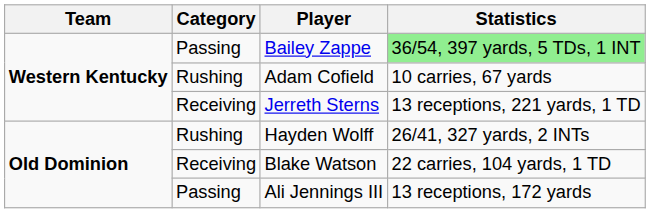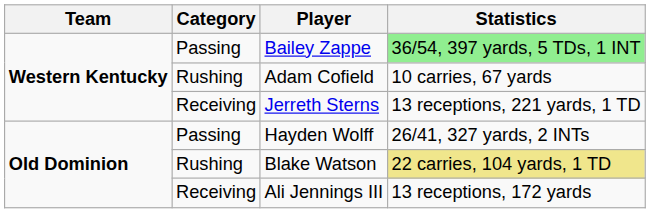(209, 134) Rushing -> (208, 134) Passing
(216, 163) Receiving -> (209, 163) Rushing
(501, 163) no background -> (501, 163) khaki background
(208, 192) Passing -> (216, 192) Receiving
